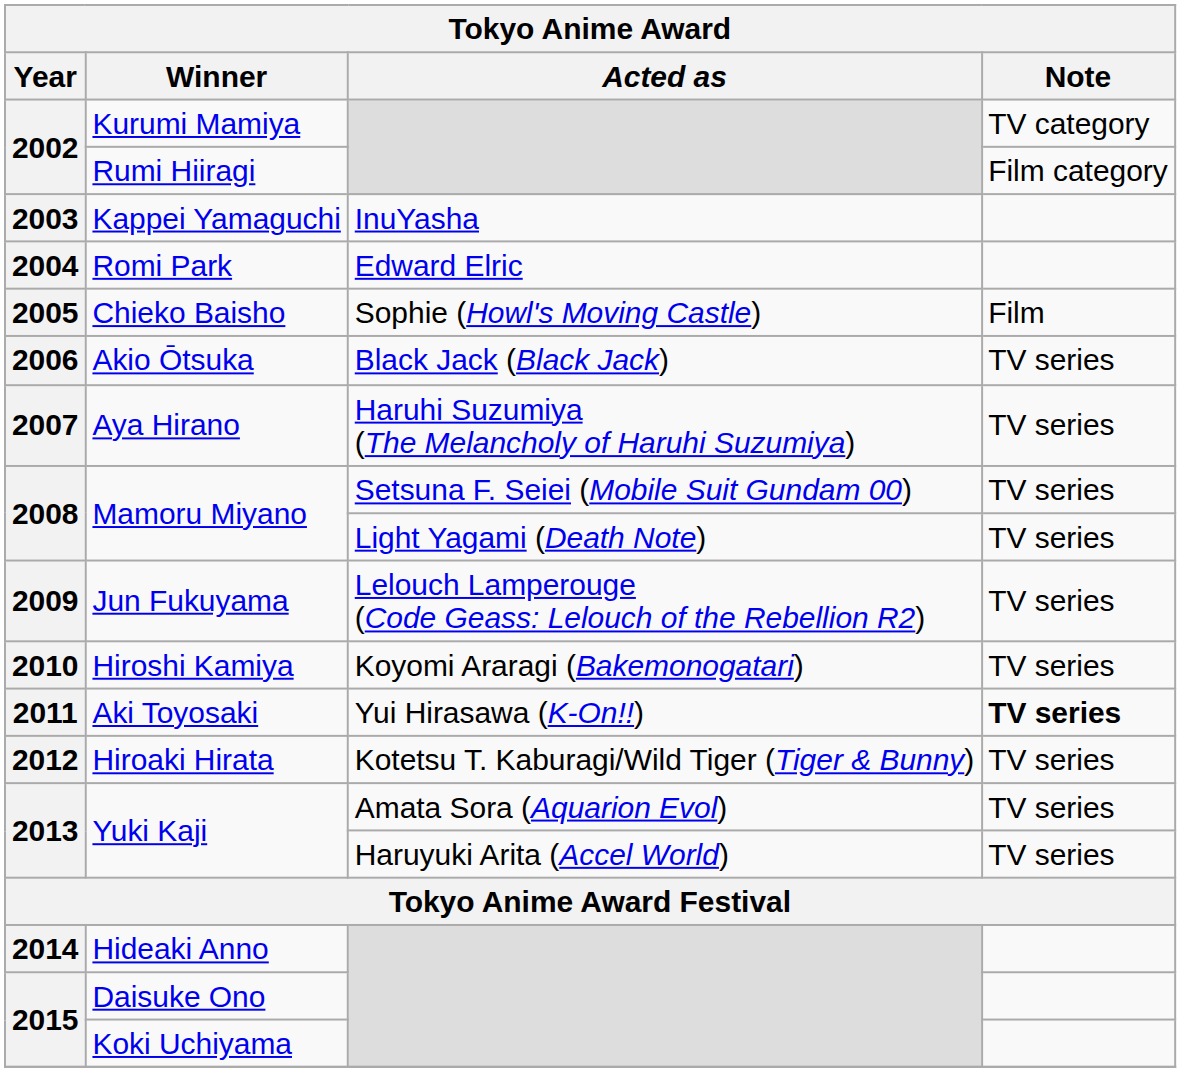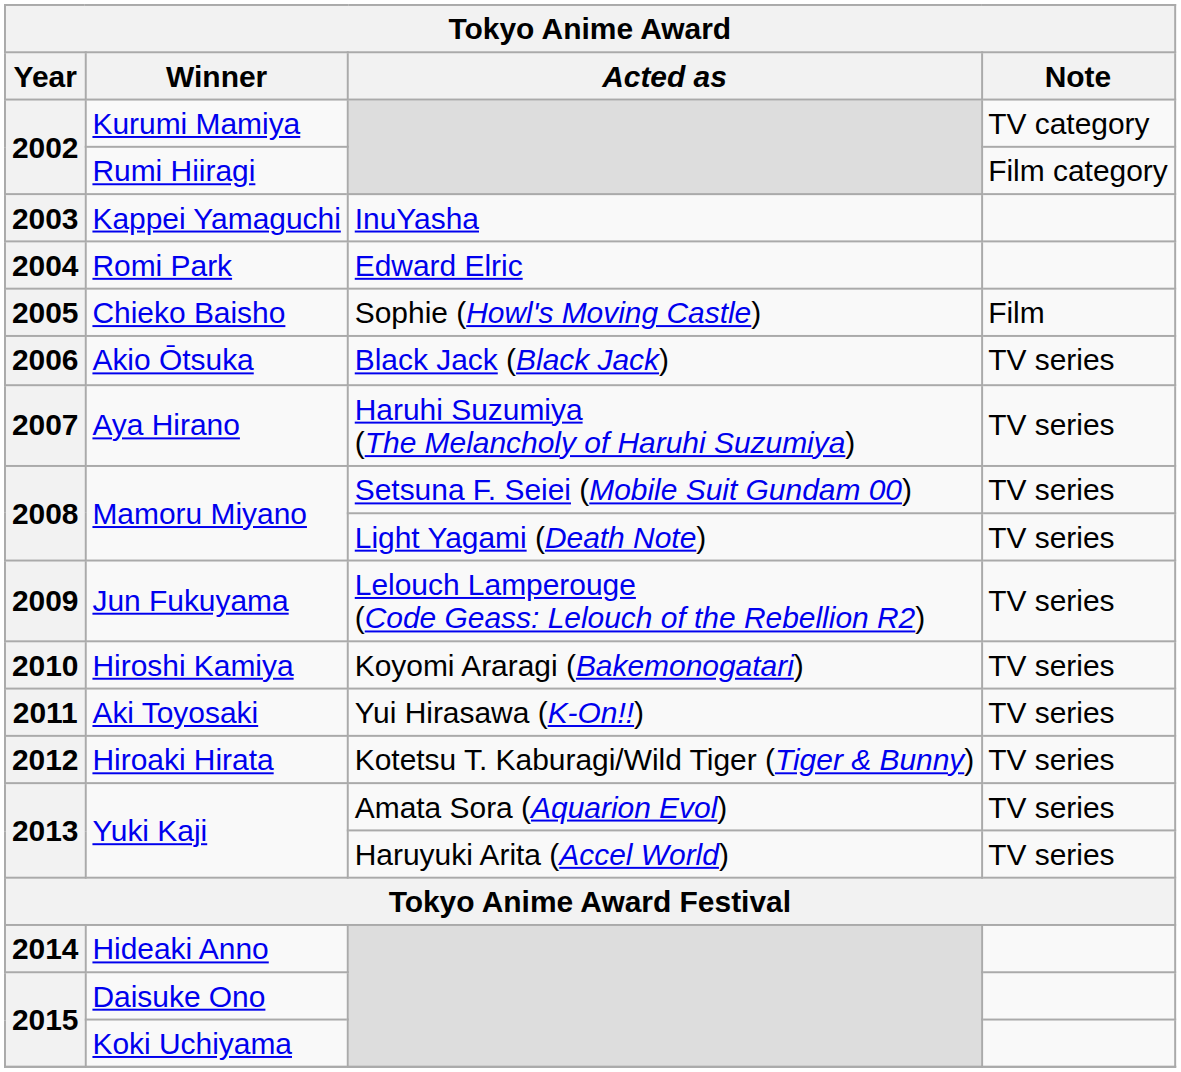(1055, 712) bold -> (1051, 712) normal
